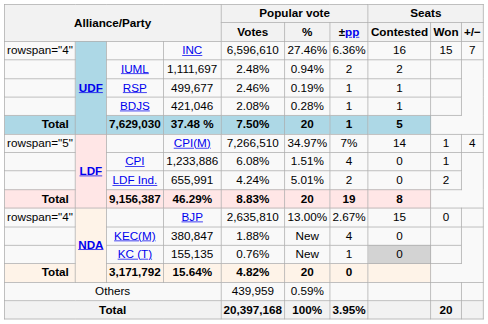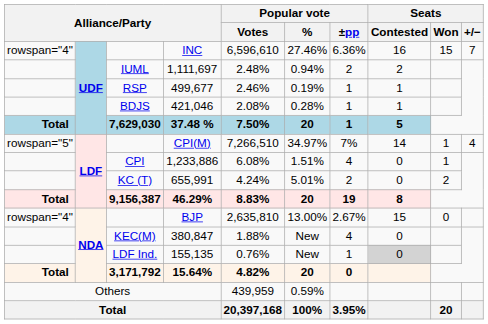(135, 180) LDF Ind. -> (135, 180) KC (T)
(135, 254) KC (T) -> (135, 254) LDF Ind.
